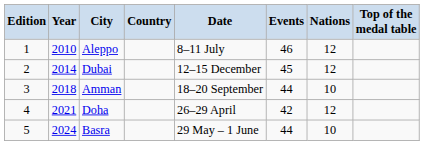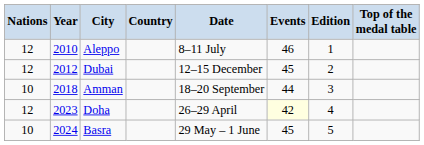columns swapped: (27, 22) <-> (330, 22)
(64, 69) 2014 -> (65, 69) 2012
(64, 110) 2021 -> (65, 110) 2023
(286, 110) no background -> (288, 110) lightyellow background
(286, 130) 44 -> (288, 130) 45
